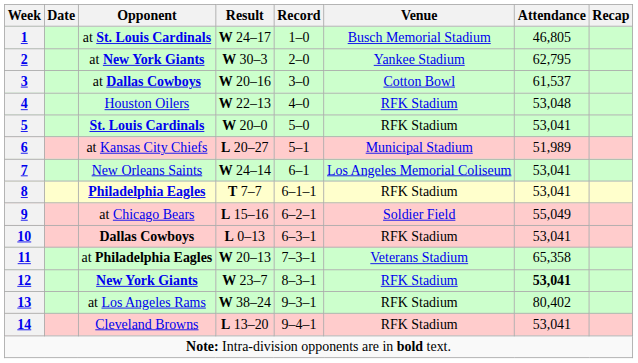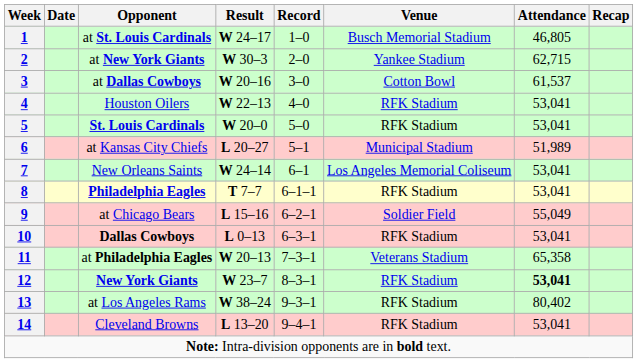(552, 59) 62,795 -> (552, 59) 62,715
(552, 103) 53,048 -> (552, 103) 53,041
